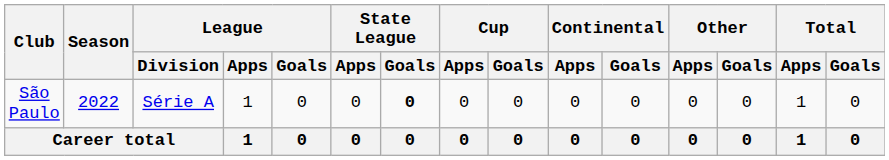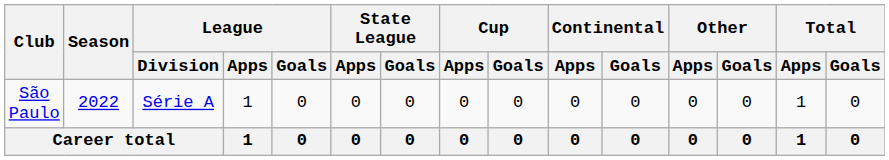(410, 104) bold -> (410, 104) normal
